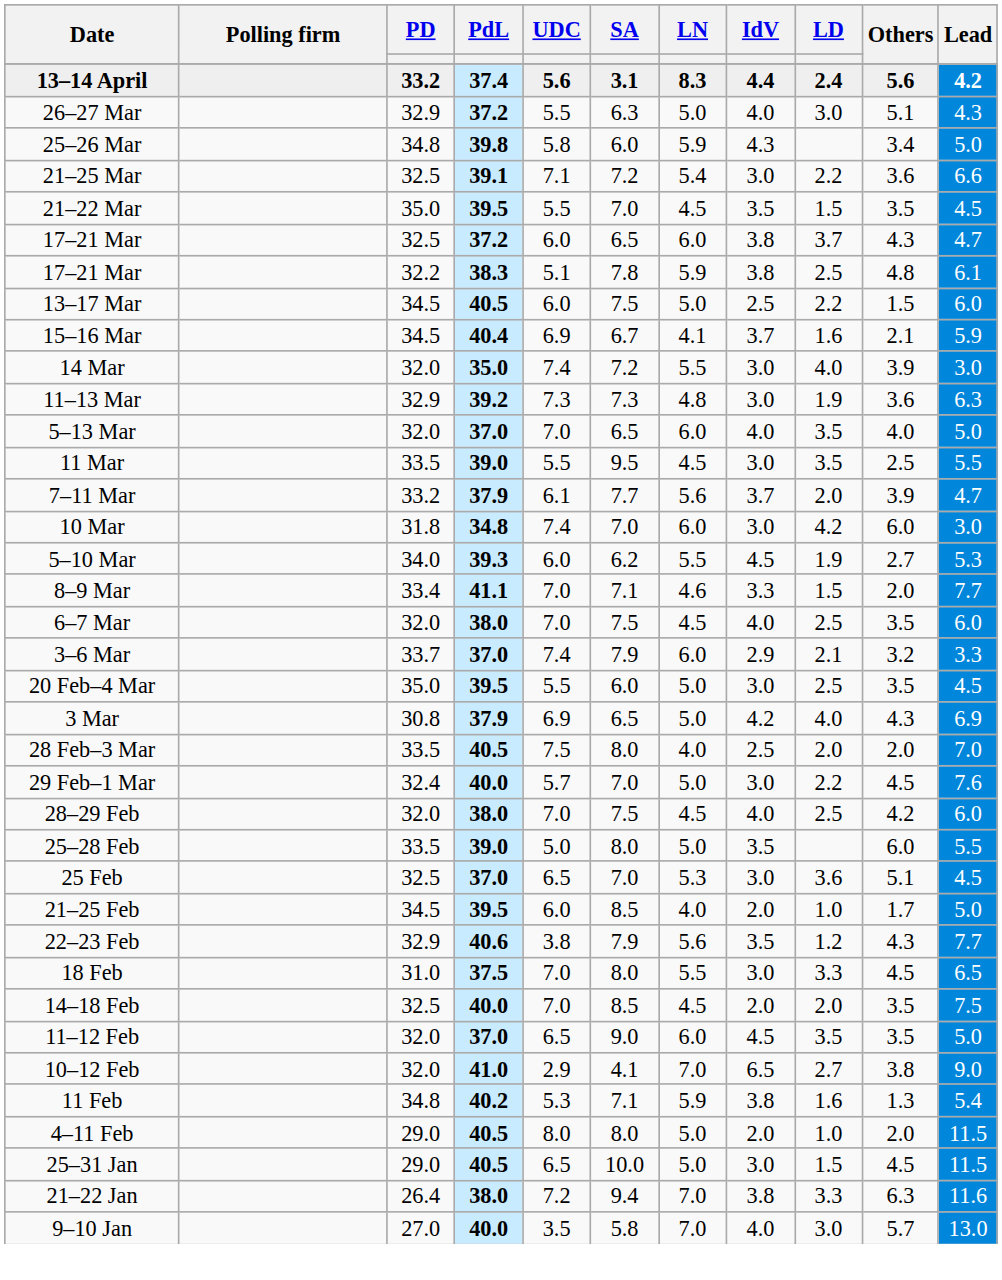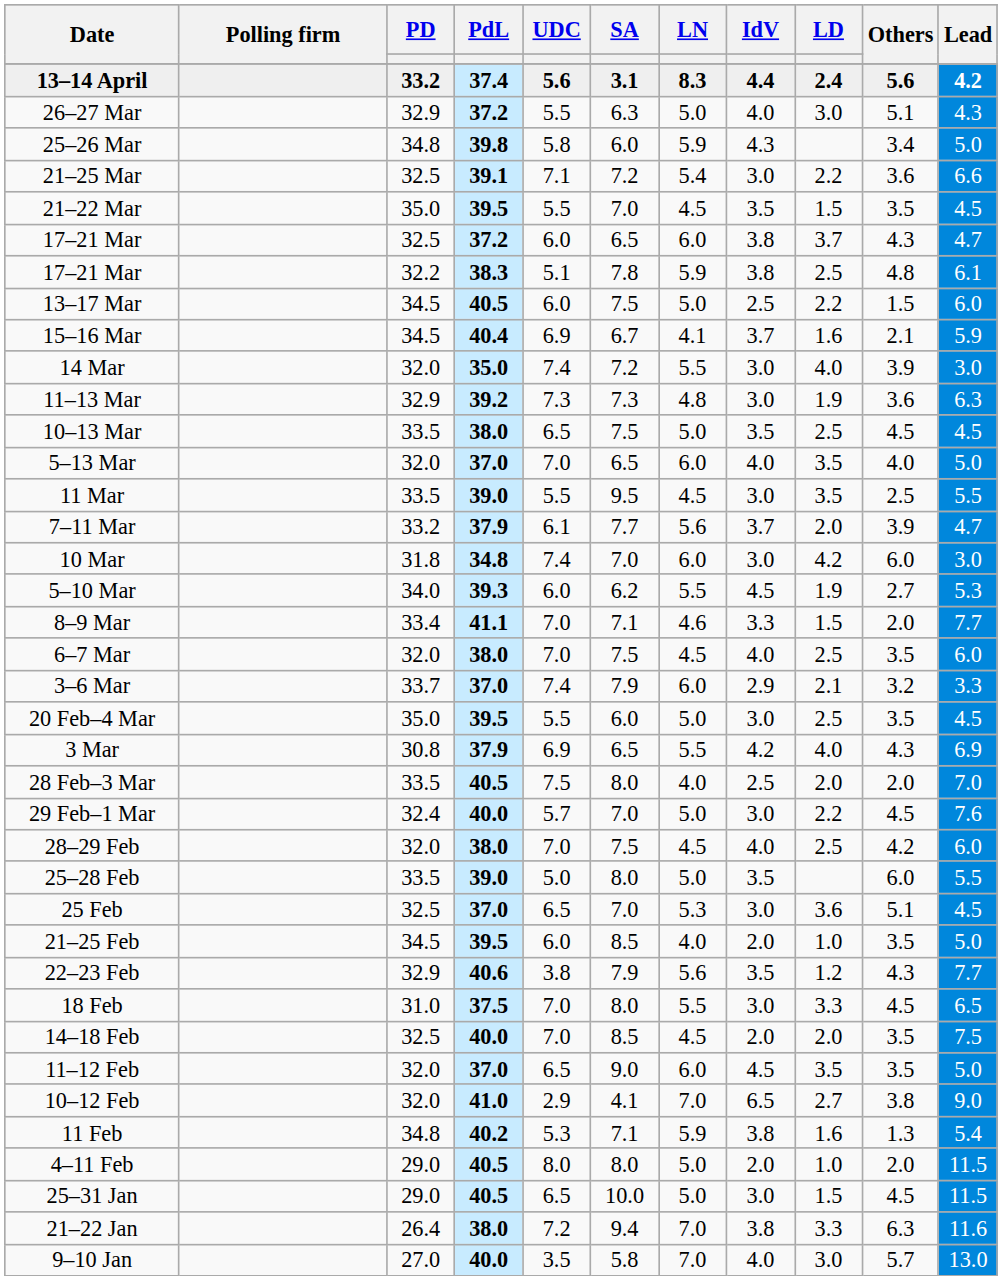+ row: (92, 431)
(693, 718) 5.0 -> (693, 750) 5.5
(901, 909) 1.7 -> (901, 941) 3.5
